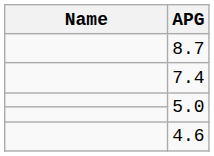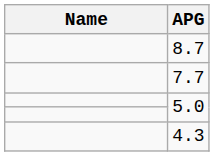(188, 78) 7.4 -> (188, 78) 7.7
(188, 136) 4.6 -> (188, 136) 4.3
